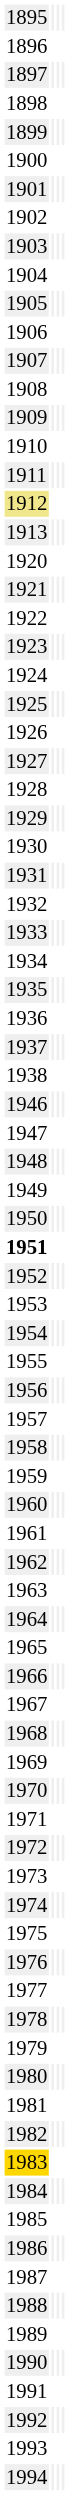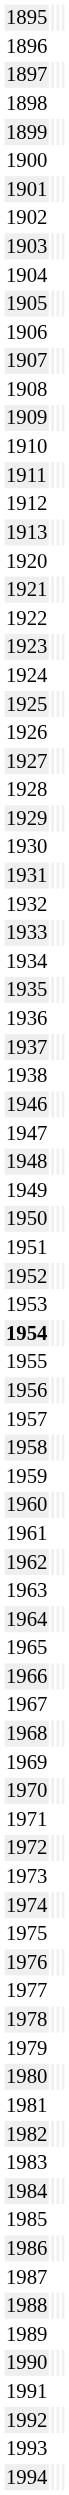(27, 503) khaki background -> (27, 503) no background
(27, 1247) bold -> (27, 1247) normal
(27, 1333) normal -> (27, 1333) bold
(27, 2162) gold background -> (27, 2162) no background
